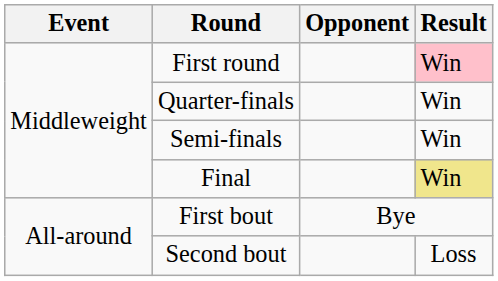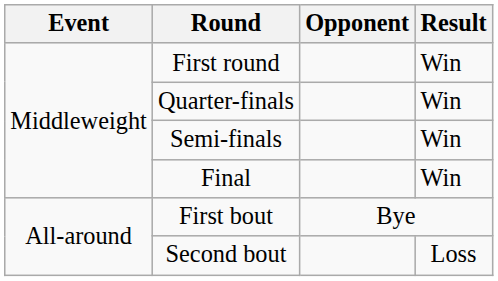(441, 62) pink background -> (441, 62) no background
(441, 178) khaki background -> (441, 178) no background
